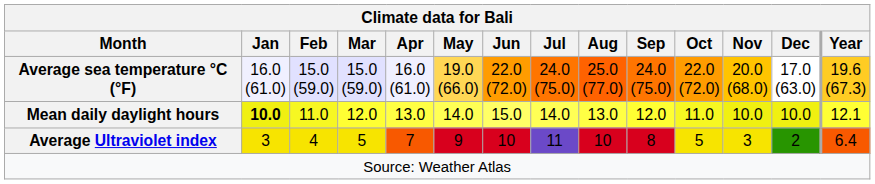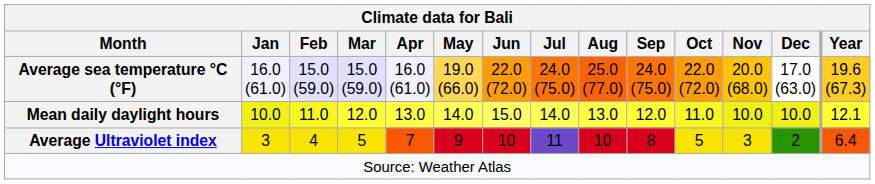(266, 114) bold -> (266, 114) normal
